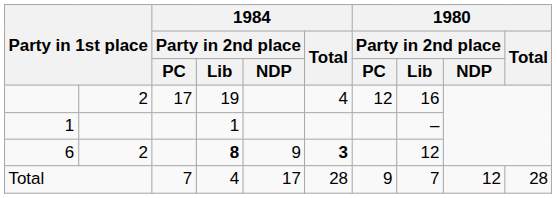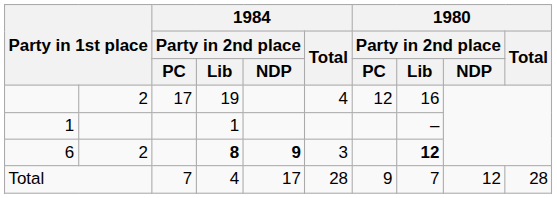(296, 152) normal -> (296, 152) bold
(343, 152) bold -> (343, 152) normal
(430, 152) normal -> (430, 152) bold
